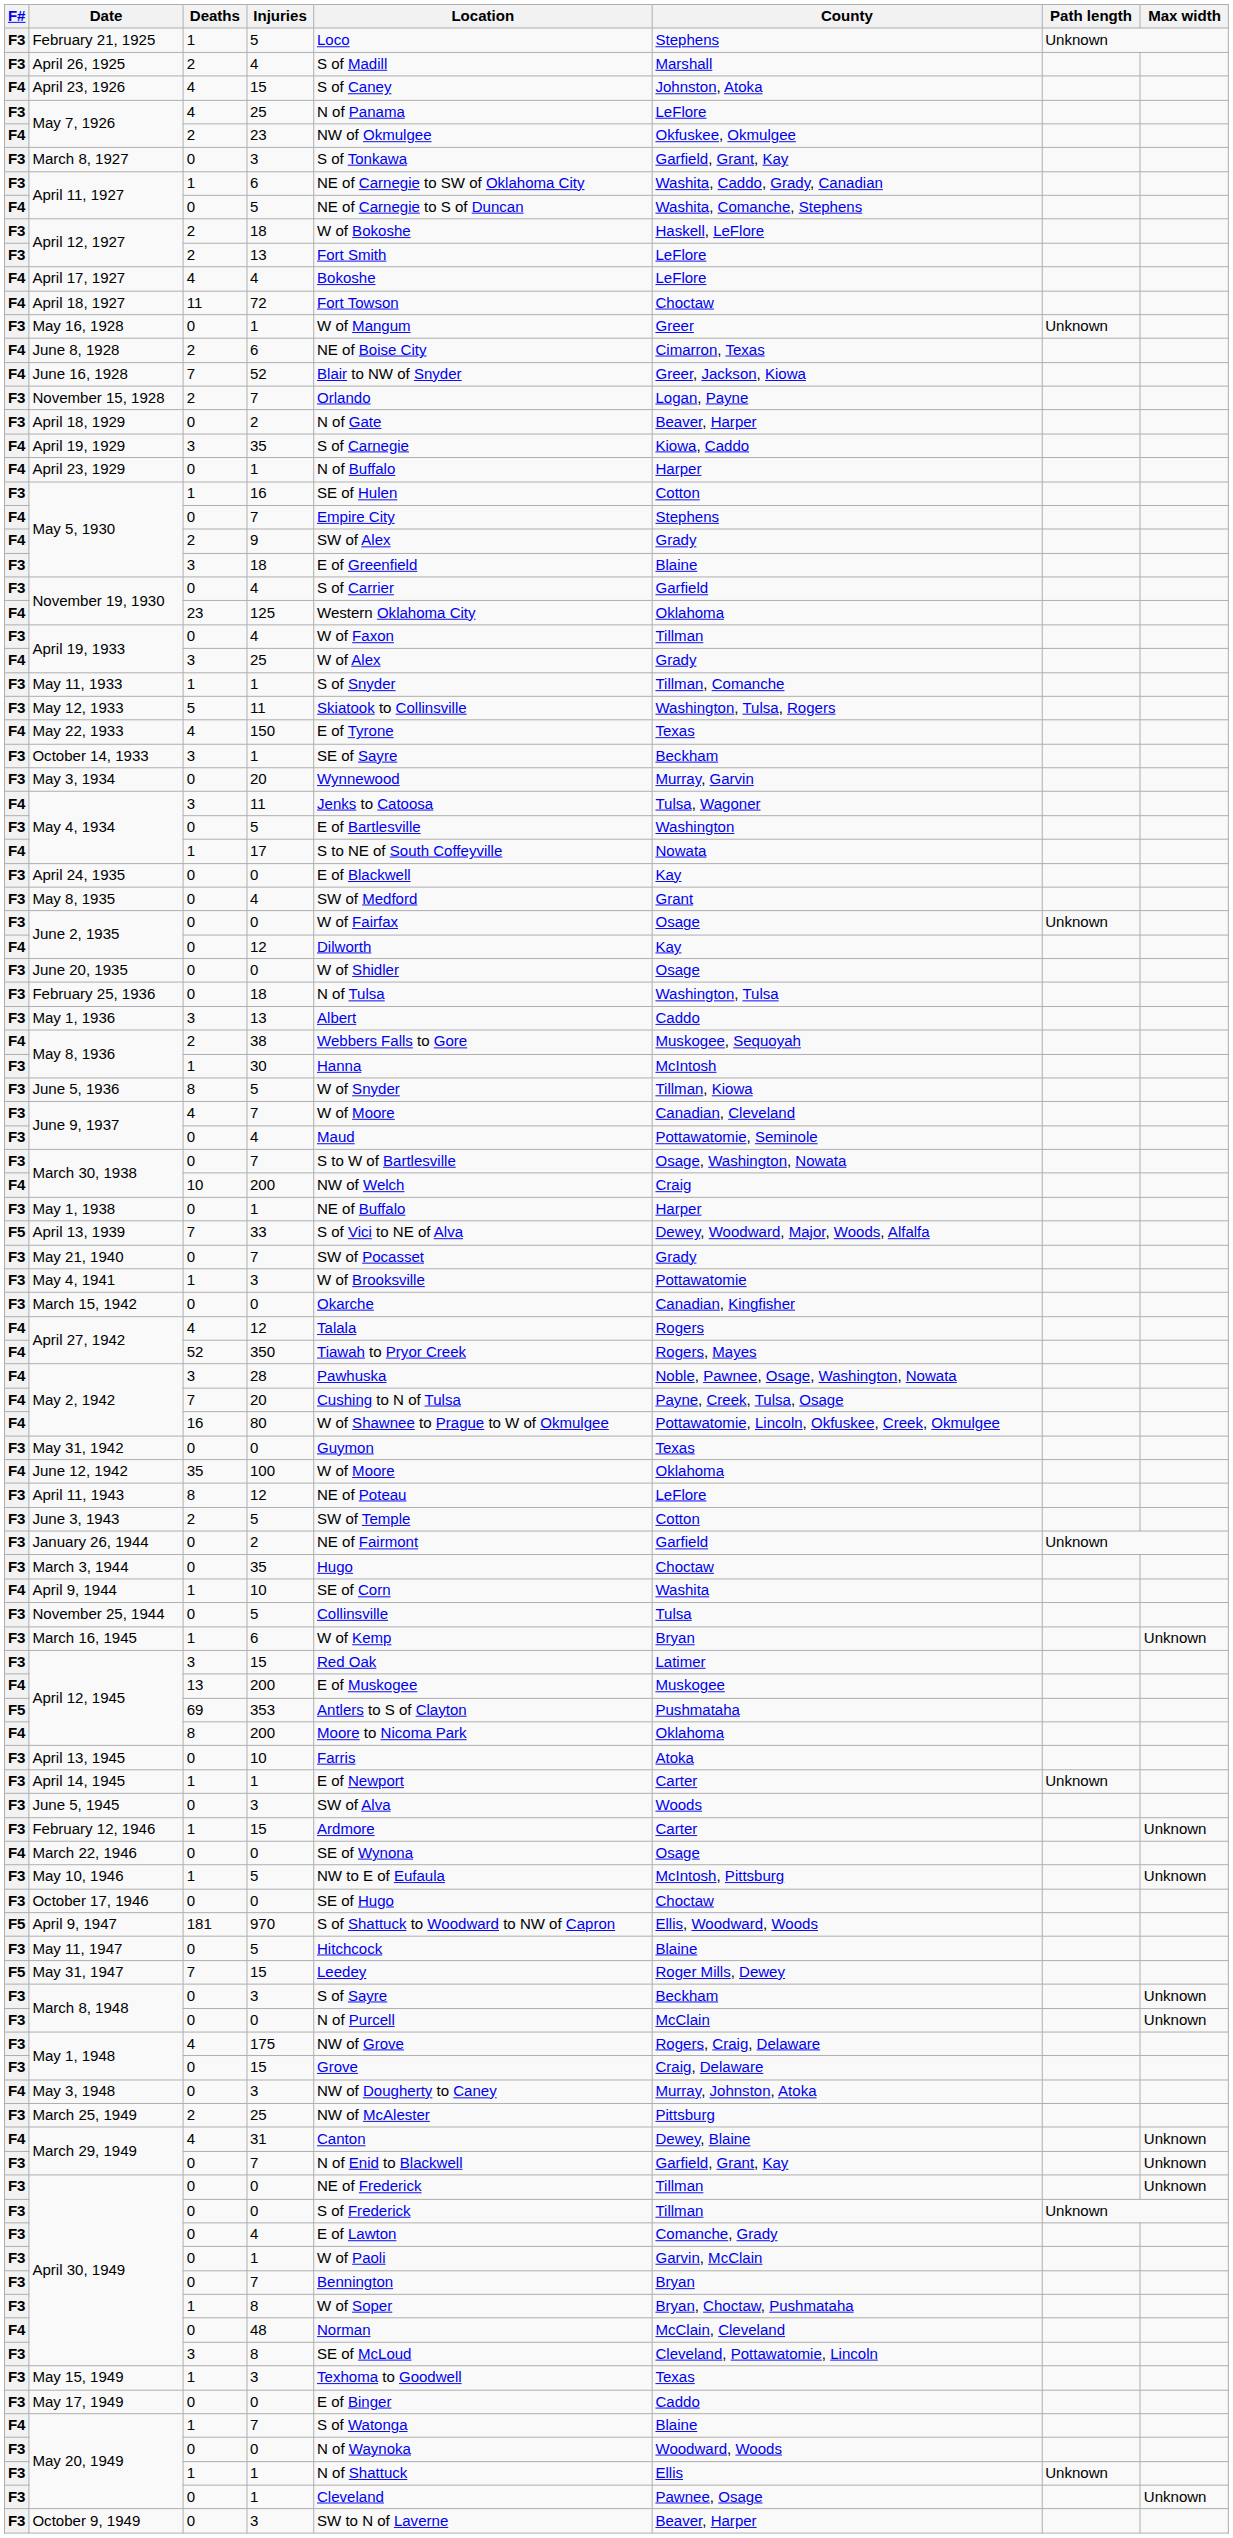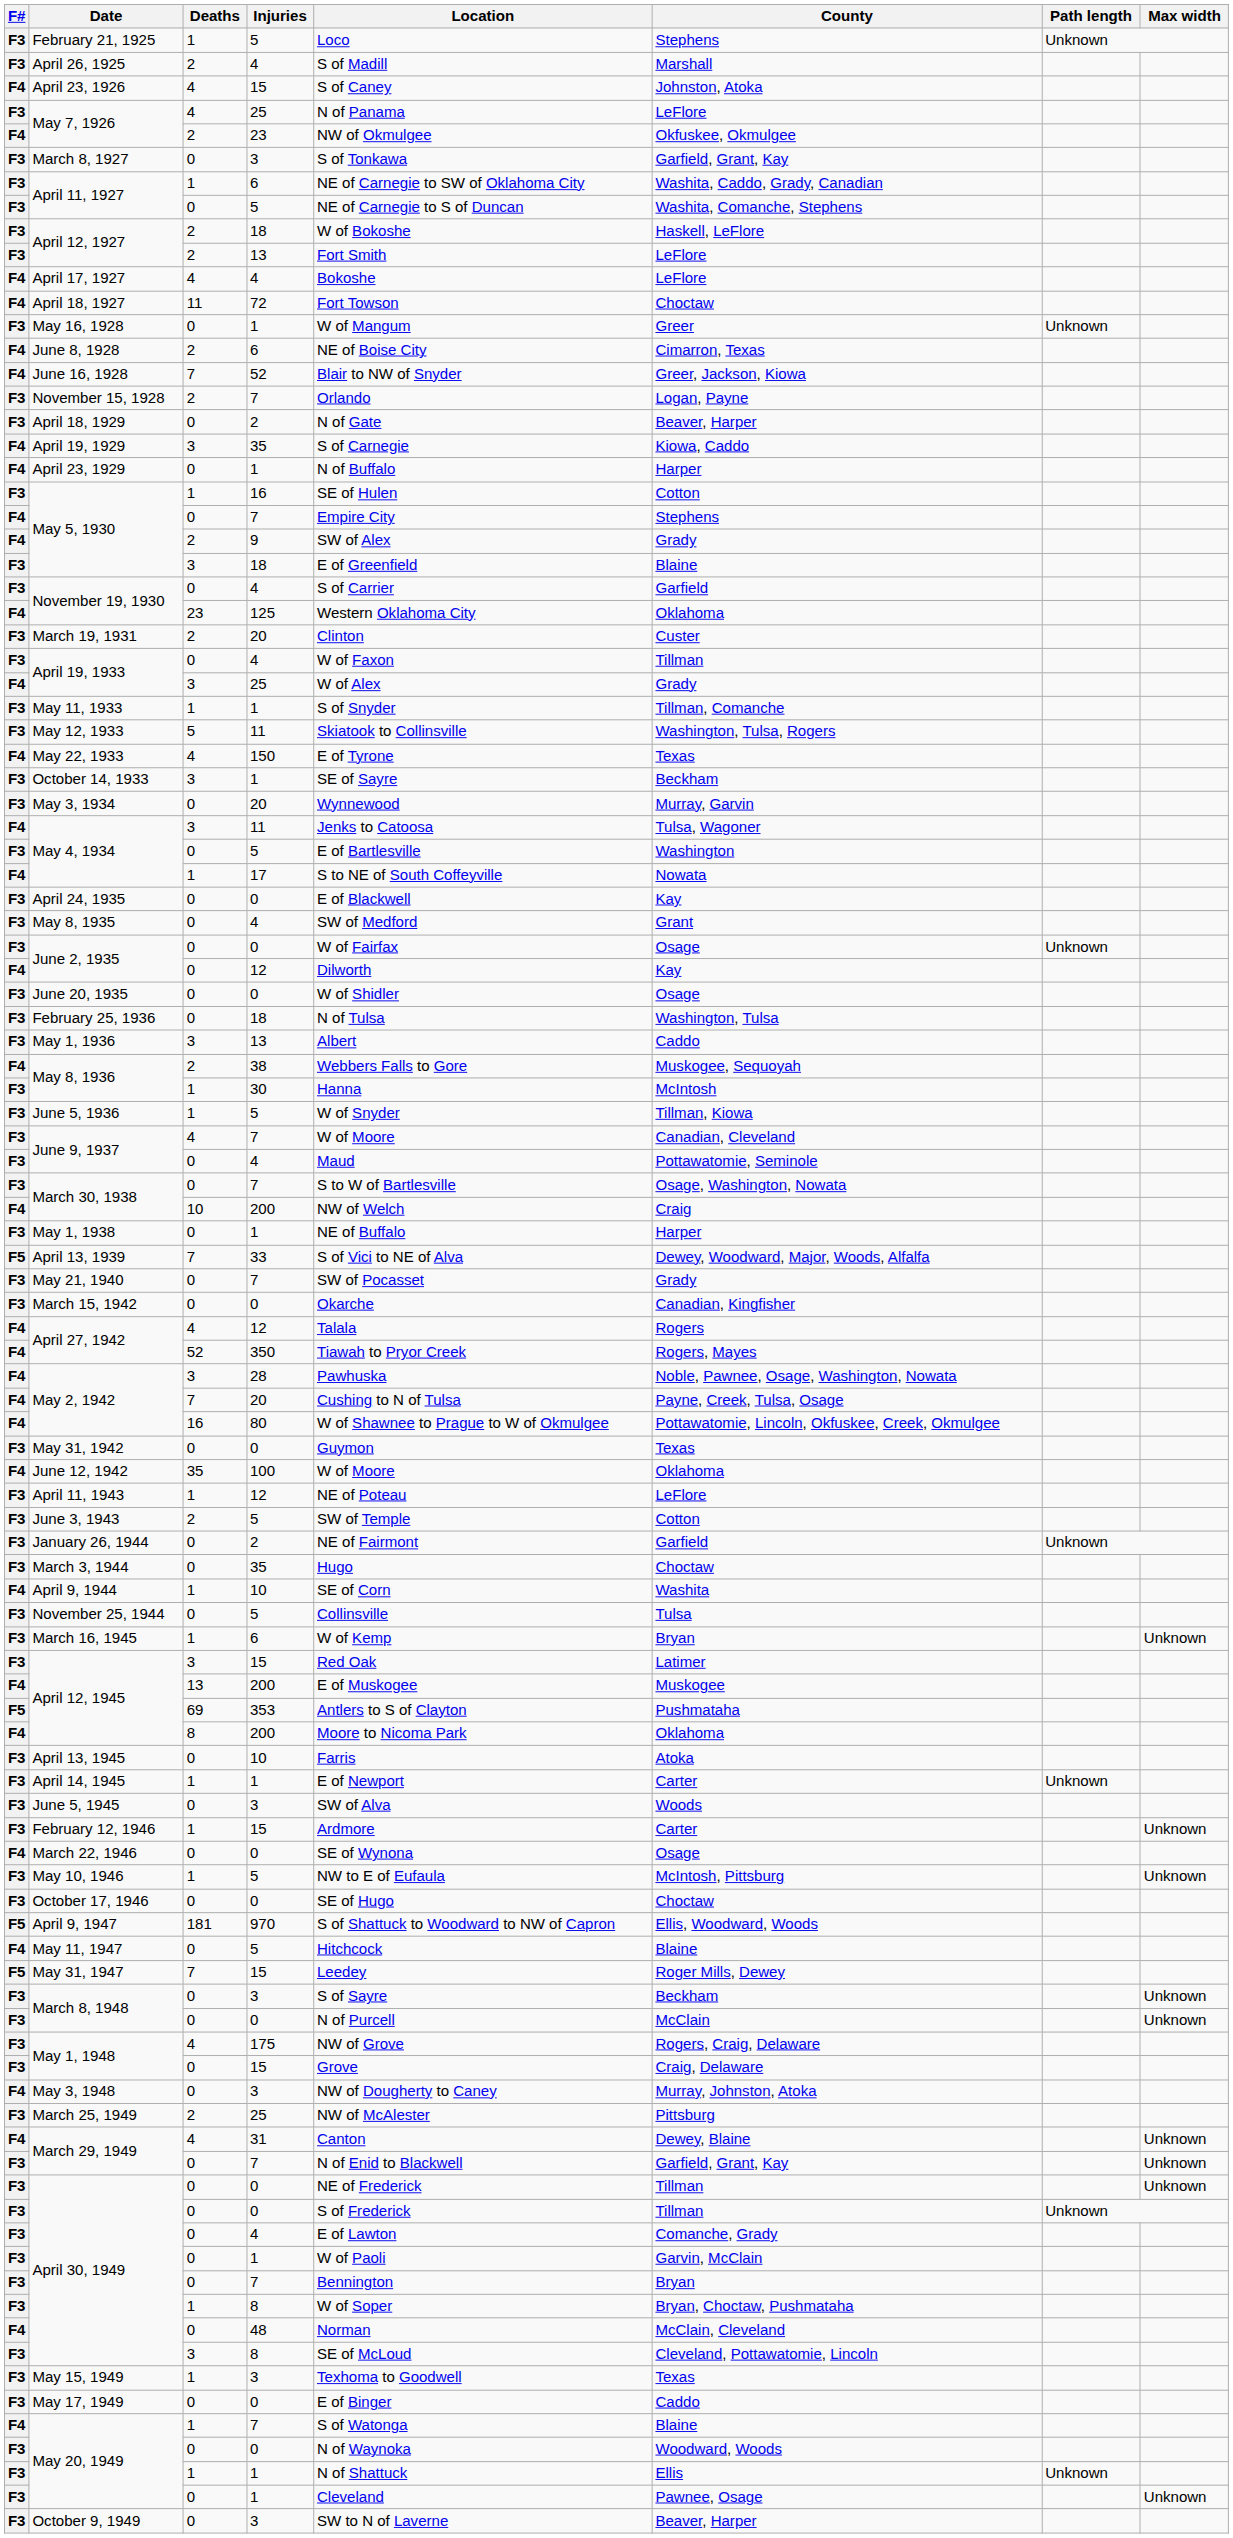(17, 207) F4 -> (17, 207) F3
+ row: (85, 636)
(191, 1089) 8 -> (191, 1113) 1
- row: (74, 1280)
(191, 1495) 8 -> (191, 1495) 1
(17, 1948) F3 -> (17, 1948) F4
